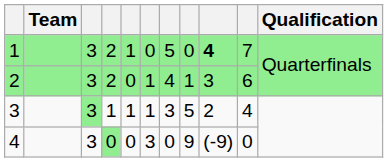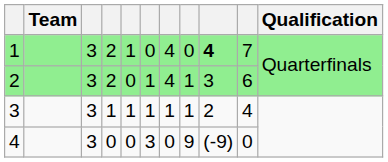(170, 50) 5 -> (170, 50) 4
(91, 111) lightgreen background -> (91, 111) no background
(170, 111) 3 -> (170, 111) 1
(189, 111) 5 -> (189, 111) 1
(111, 141) lightgreen background -> (111, 141) no background
